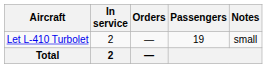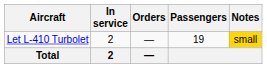(245, 39) no background -> (245, 39) gold background
